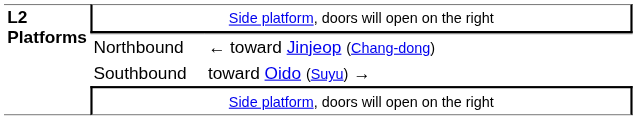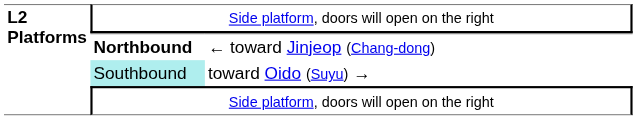(139, 47) normal -> (143, 47) bold
(140, 73) no background -> (140, 73) paleturquoise background
